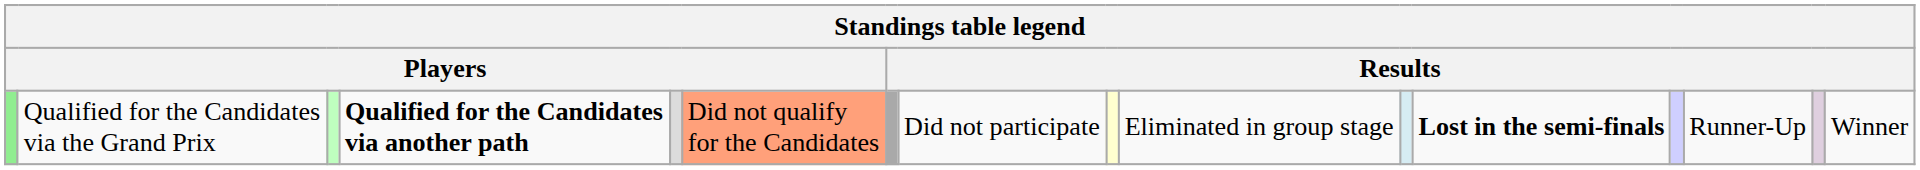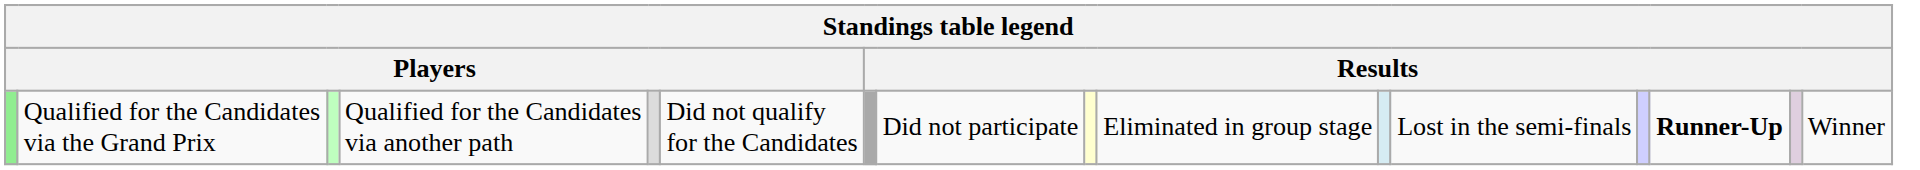(504, 127) bold -> (493, 127) normal
(783, 127) lightsalmon background -> (762, 127) no background
(1541, 127) bold -> (1514, 127) normal
(1748, 127) normal -> (1720, 127) bold
